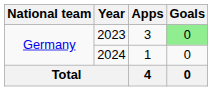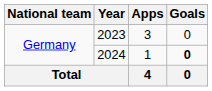(187, 34) lightgreen background -> (187, 34) no background
(187, 55) normal -> (187, 55) bold
